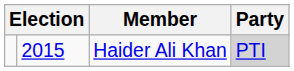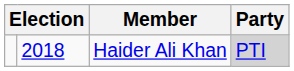(43, 50) 2015 -> (43, 50) 2018
